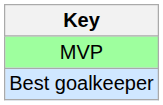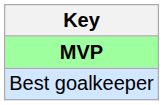(82, 52) normal -> (82, 52) bold
